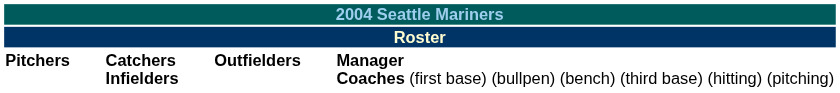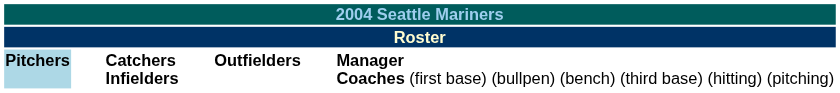(38, 60) no background -> (38, 60) lightblue background
